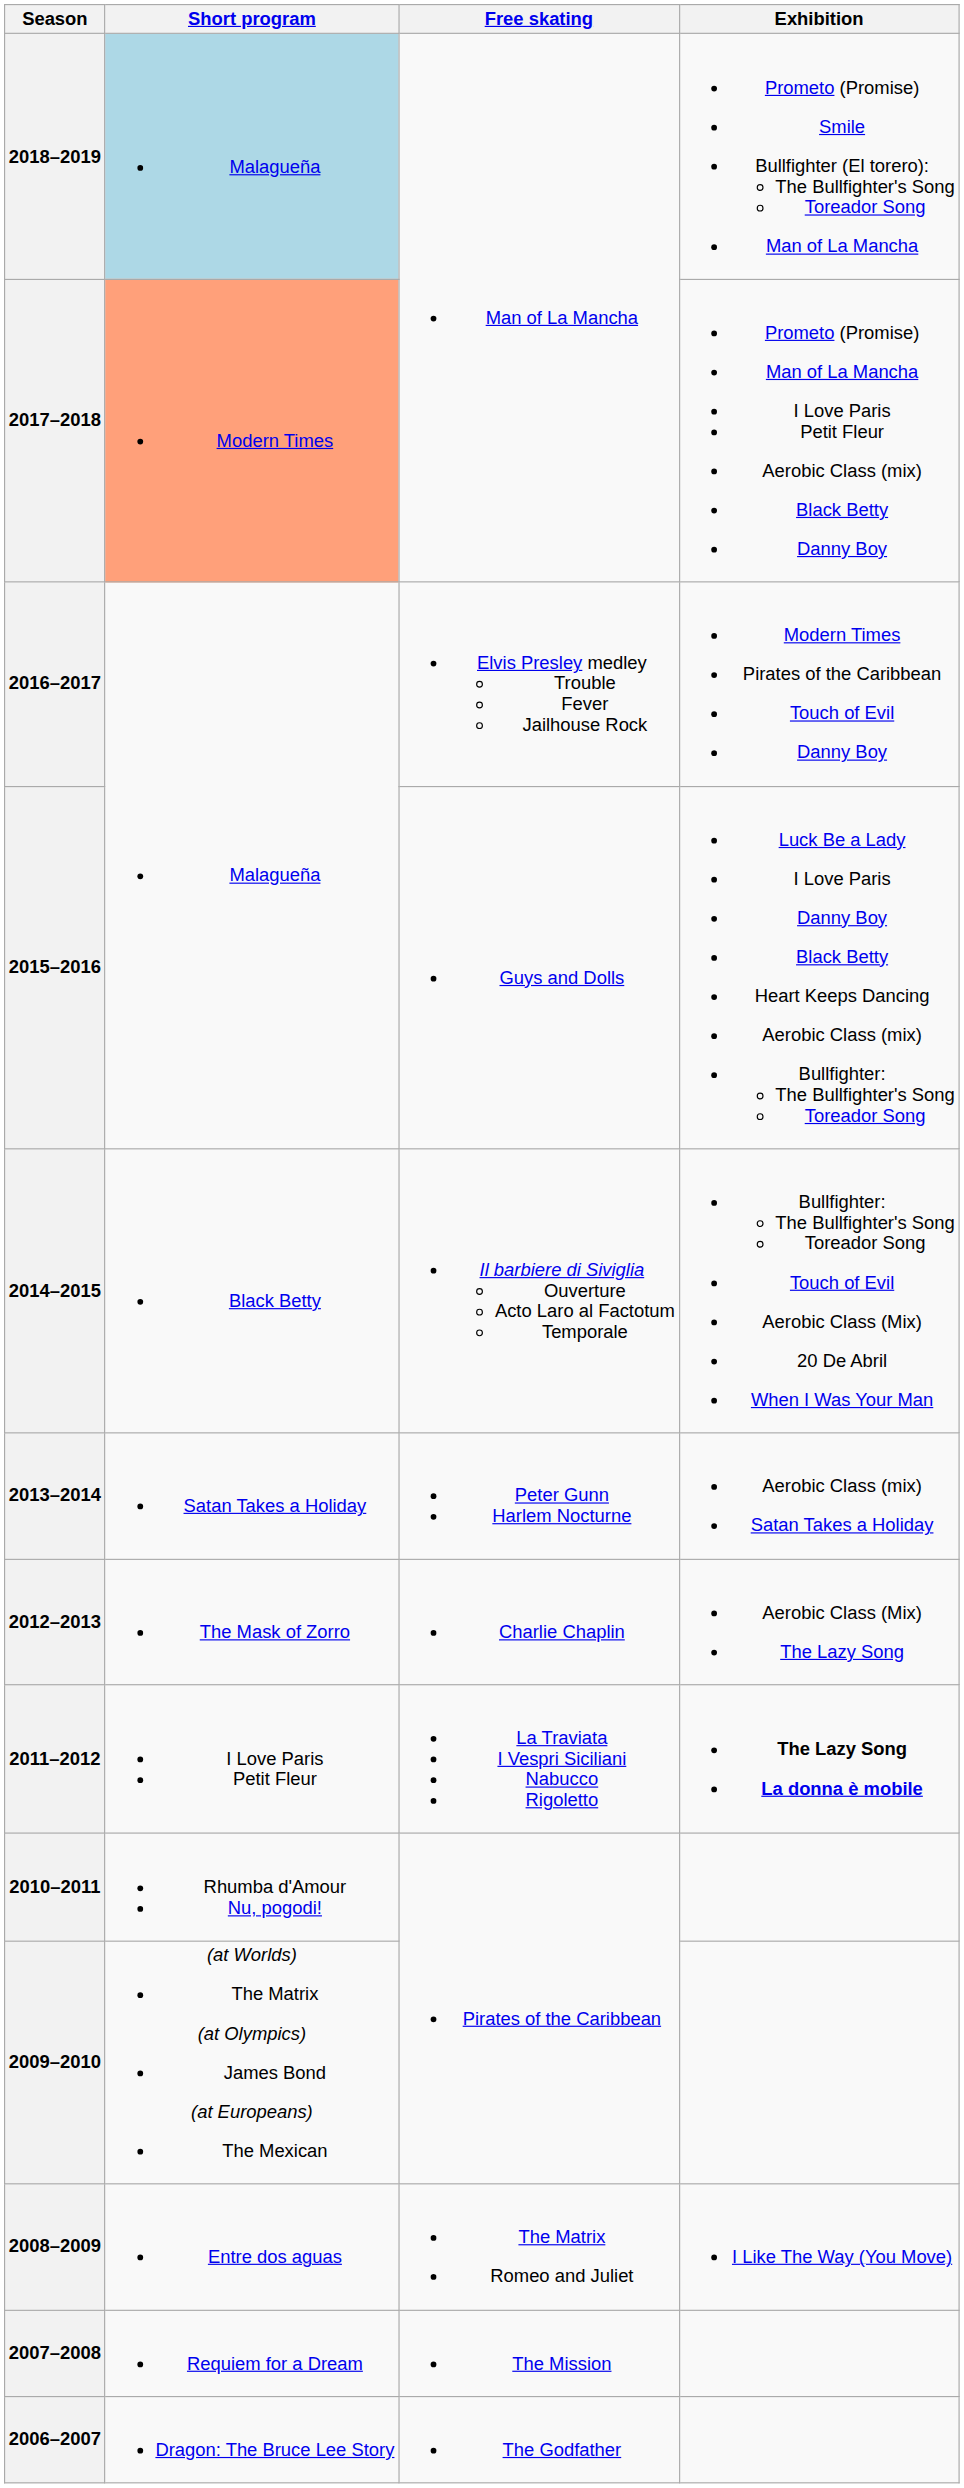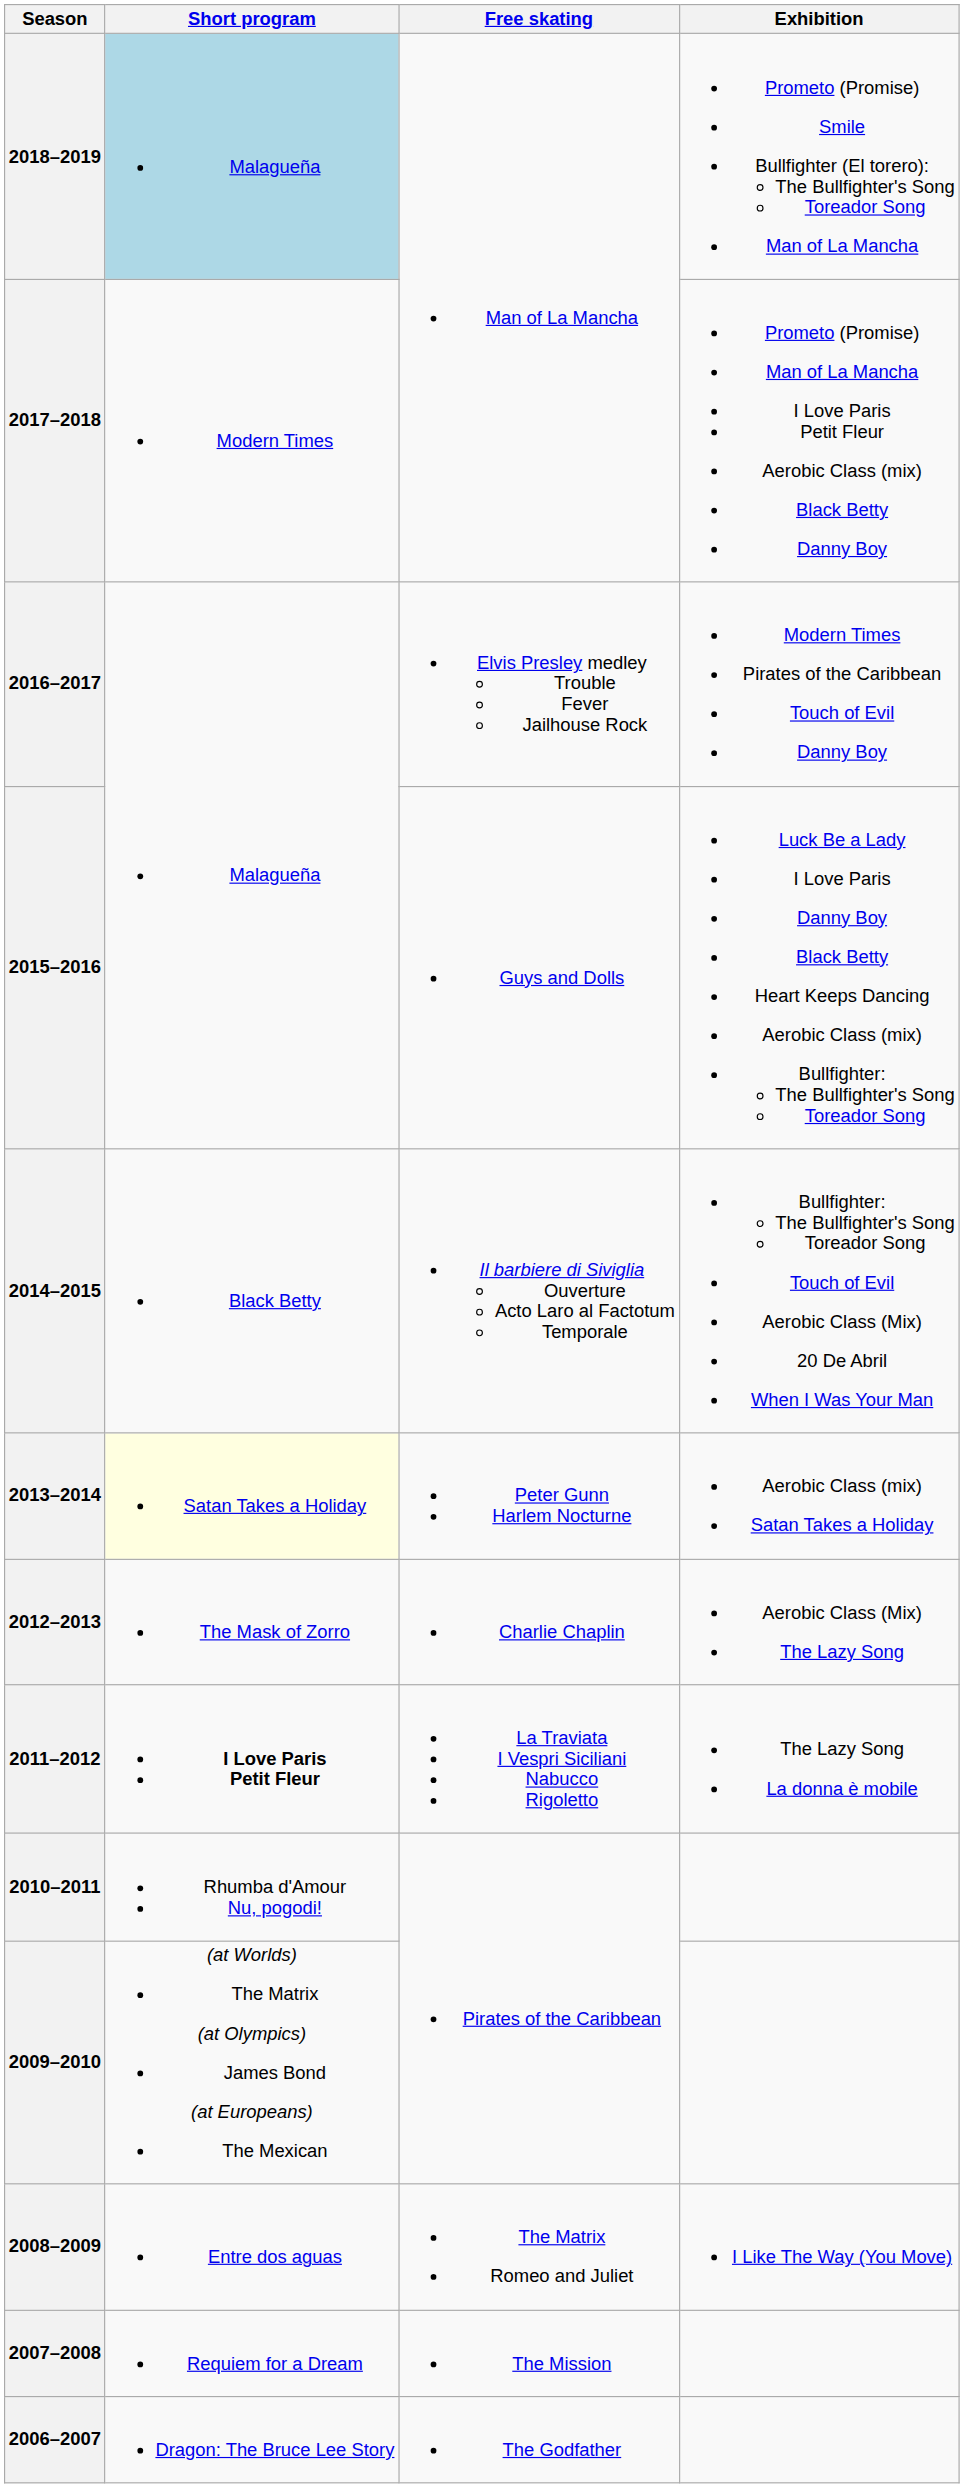(252, 441) lightsalmon background -> (252, 441) no background
(252, 1506) no background -> (252, 1506) lightyellow background
(252, 1769) normal -> (252, 1769) bold
(819, 1769) bold -> (819, 1769) normal
